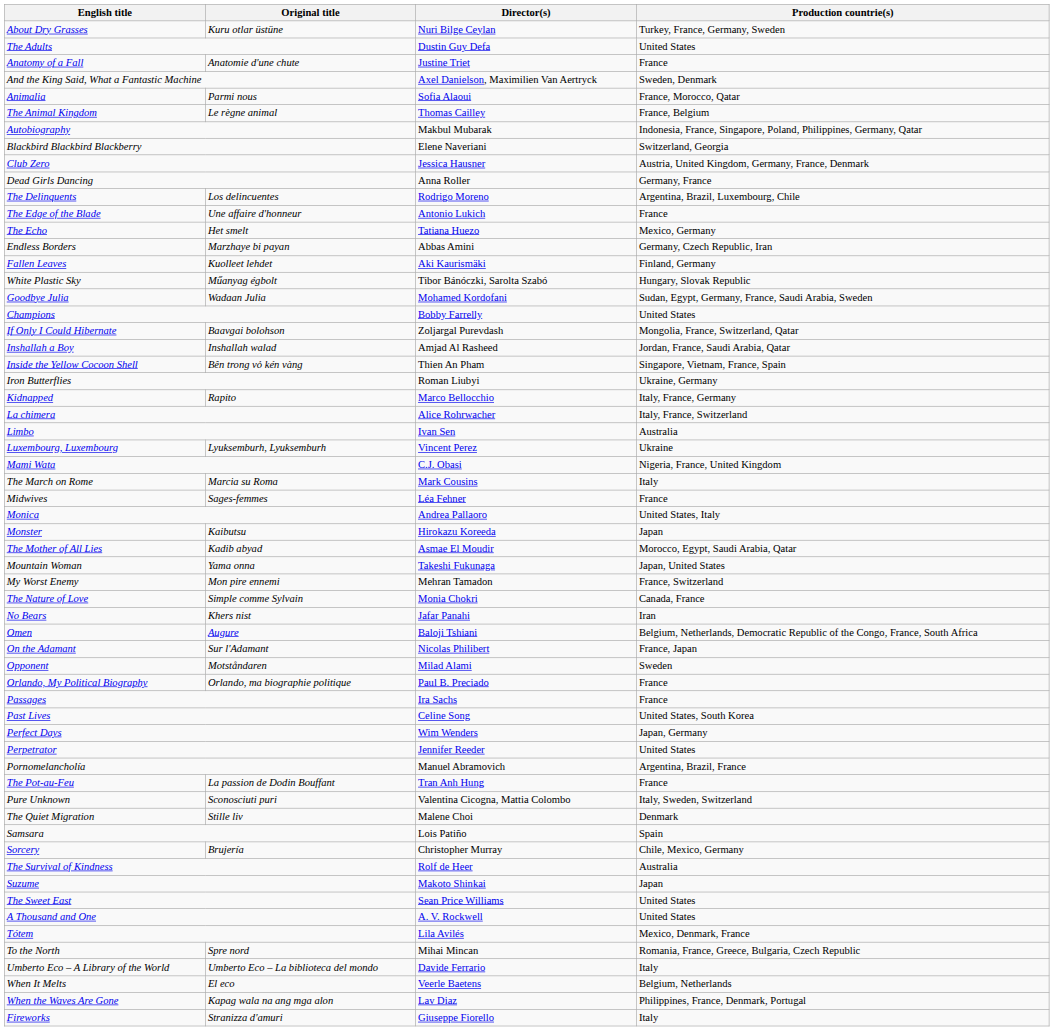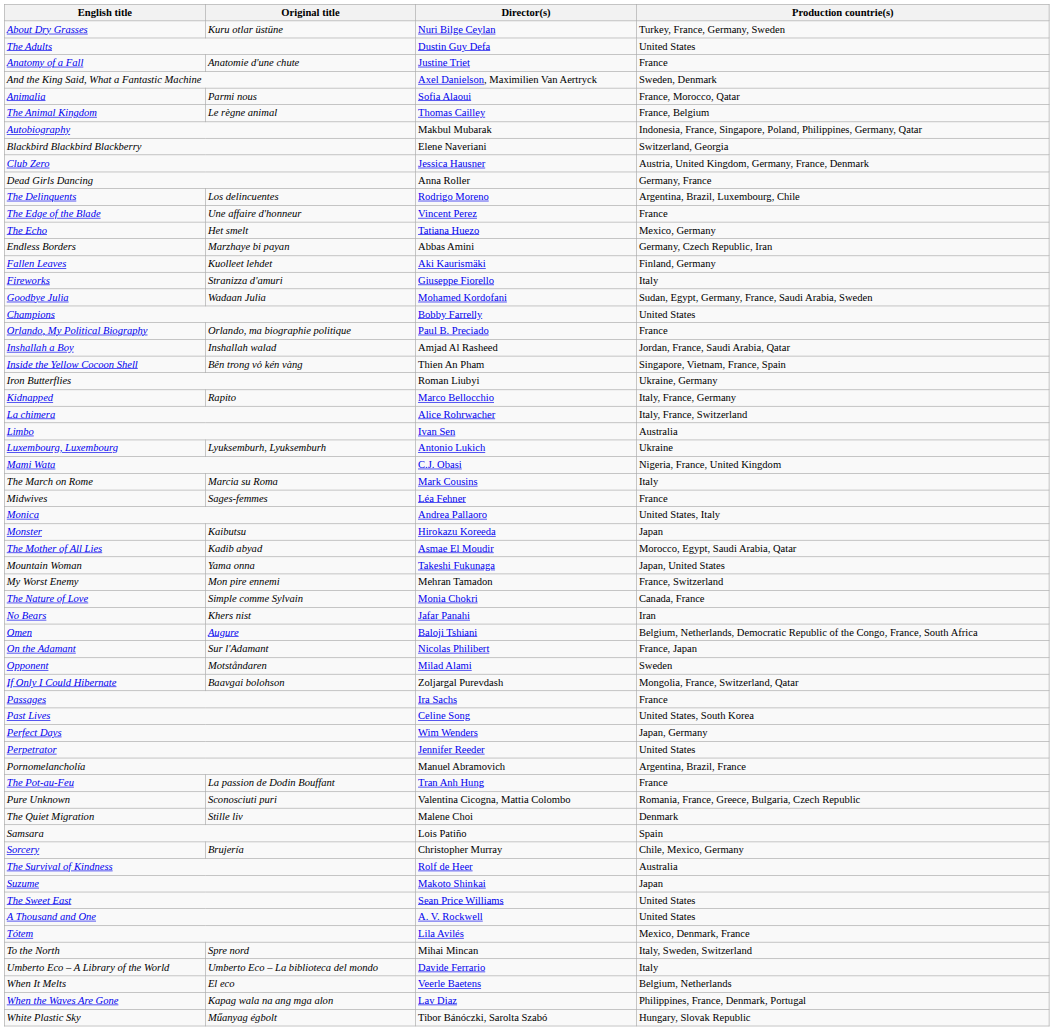(452, 213) Antonio Lukich -> (447, 213) Vincent Perez
rows swapped: (28, 1017) <-> (44, 280)
rows swapped: (62, 331) <-> (77, 682)
(447, 448) Vincent Perez -> (452, 448) Antonio Lukich
(695, 800) Italy, Sweden, Switzerland -> (750, 800) Romania, France, Greece, Bulgaria, Czech Republic
(750, 950) Romania, France, Greece, Bulgaria, Czech Republic -> (695, 950) Italy, Sweden, Switzerland
